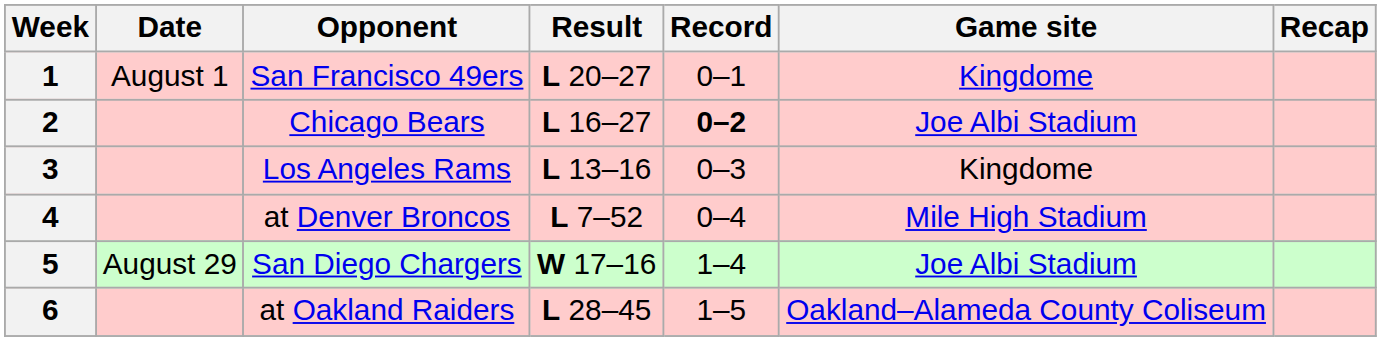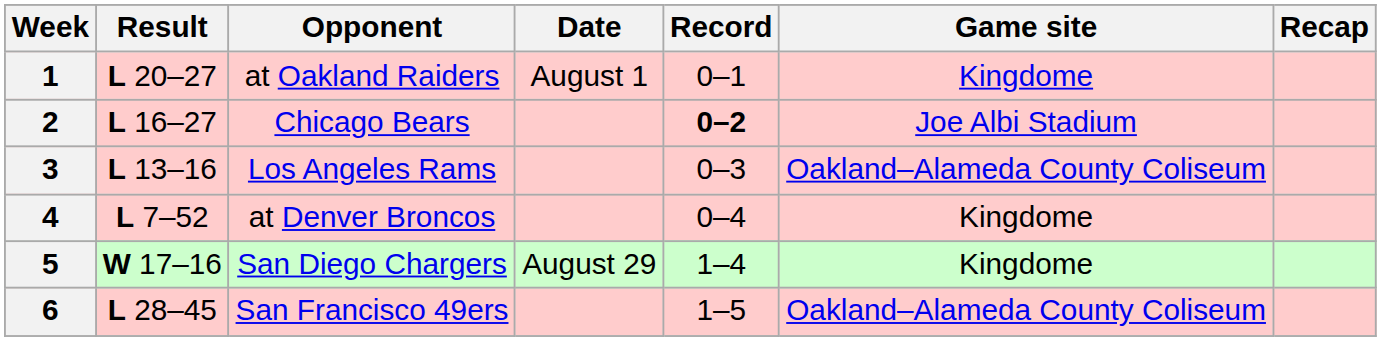columns swapped: (170, 28) <-> (597, 28)
(387, 75) San Francisco 49ers -> (372, 75) at Oakland Raiders
(1026, 169) Kingdome -> (1026, 169) Oakland–Alameda County Coliseum
(1026, 216) Mile High Stadium -> (1026, 216) Kingdome
(1026, 264) Joe Albi Stadium -> (1026, 264) Kingdome
(387, 311) at Oakland Raiders -> (372, 311) San Francisco 49ers
